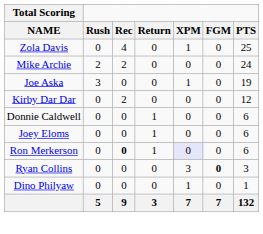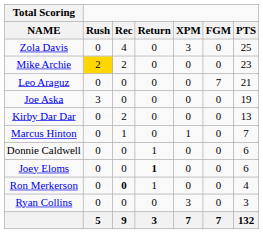(188, 47) 1 -> (188, 47) 3
(98, 64) no background -> (98, 64) gold background
(246, 64) 24 -> (246, 64) 23
+ row: (44, 82)
(188, 82) 1 -> (188, 99) 0
(246, 99) 12 -> (246, 116) 13
+ row: (44, 133)
(154, 133) normal -> (154, 168) bold
(188, 151) lavender background -> (188, 185) no background
(246, 151) 6 -> (246, 185) 4
(218, 168) bold -> (218, 202) normal
- row: (44, 185)
